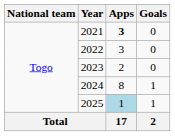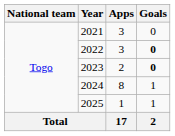(121, 31) bold -> (121, 31) normal
(153, 49) normal -> (153, 49) bold
(153, 67) normal -> (153, 67) bold
(121, 103) lightblue background -> (121, 103) no background
